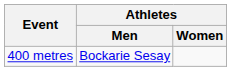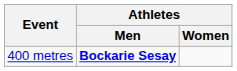(125, 57) normal -> (128, 57) bold
